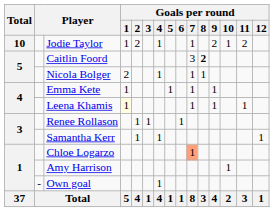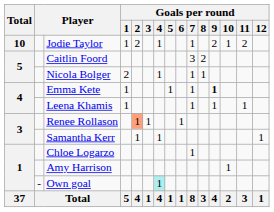(203, 59) bold -> (203, 59) normal
(214, 90) normal -> (214, 90) bold
(126, 106) lightyellow background -> (126, 106) no background
(137, 121) no background -> (137, 121) lightsalmon background
(192, 152) lightsalmon background -> (192, 152) no background
(159, 183) no background -> (159, 183) paleturquoise background
